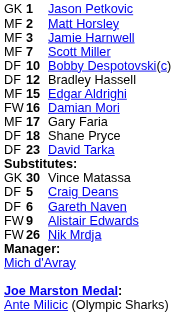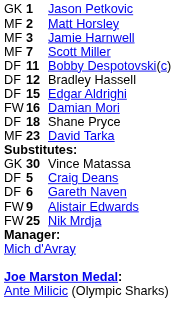(33, 65) 10 -> (33, 65) 11
(13, 94) MF -> (12, 94) DF
- row: (78, 122)
(12, 150) DF -> (13, 136) MF
(33, 234) 26 -> (33, 220) 25
